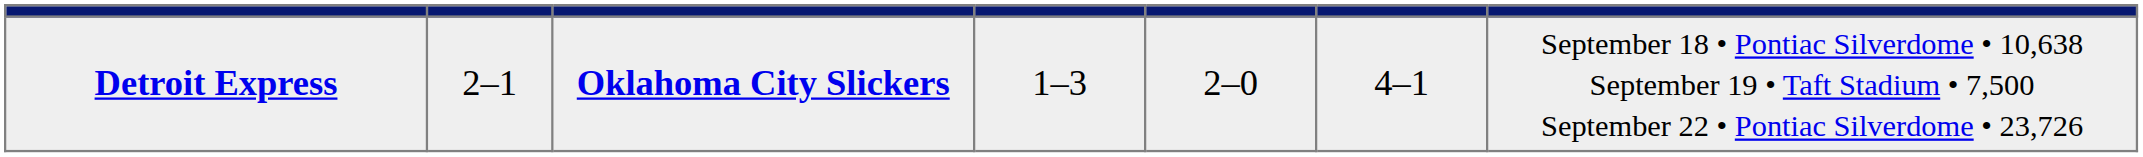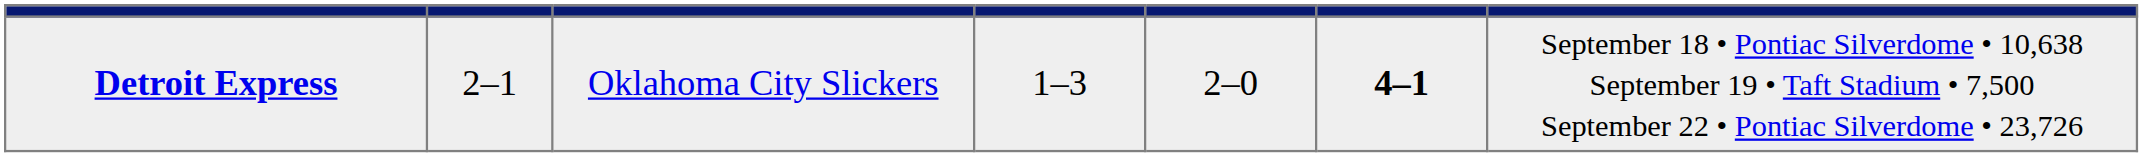(763, 83) bold -> (763, 83) normal
(1402, 83) normal -> (1402, 83) bold
